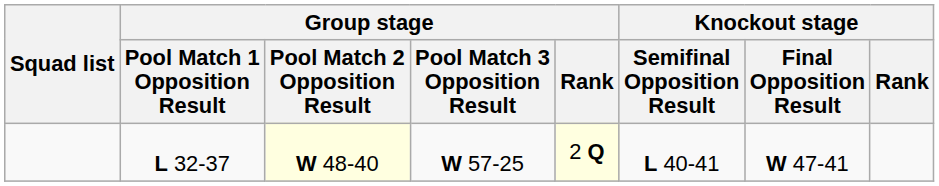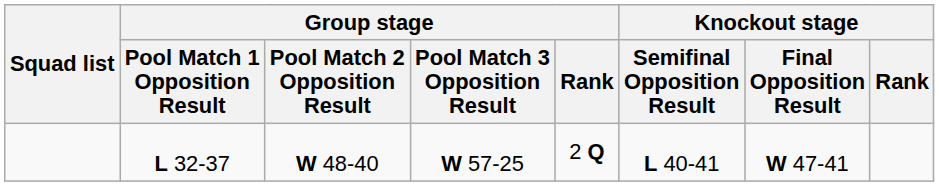(337, 165) lightyellow background -> (337, 165) no background
(587, 152) lightyellow background -> (587, 152) no background
